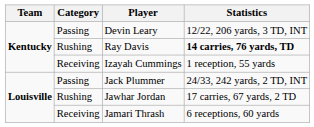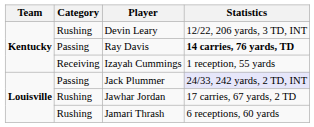(73, 30) Passing -> (74, 30) Rushing
(74, 46) Rushing -> (73, 46) Passing
(247, 80) no background -> (247, 80) lavender background
(78, 113) Receiving -> (74, 113) Rushing
